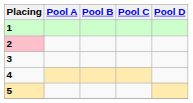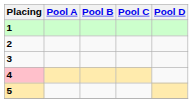(9, 43) pink background -> (9, 43) no background
(9, 75) no background -> (9, 75) pink background
